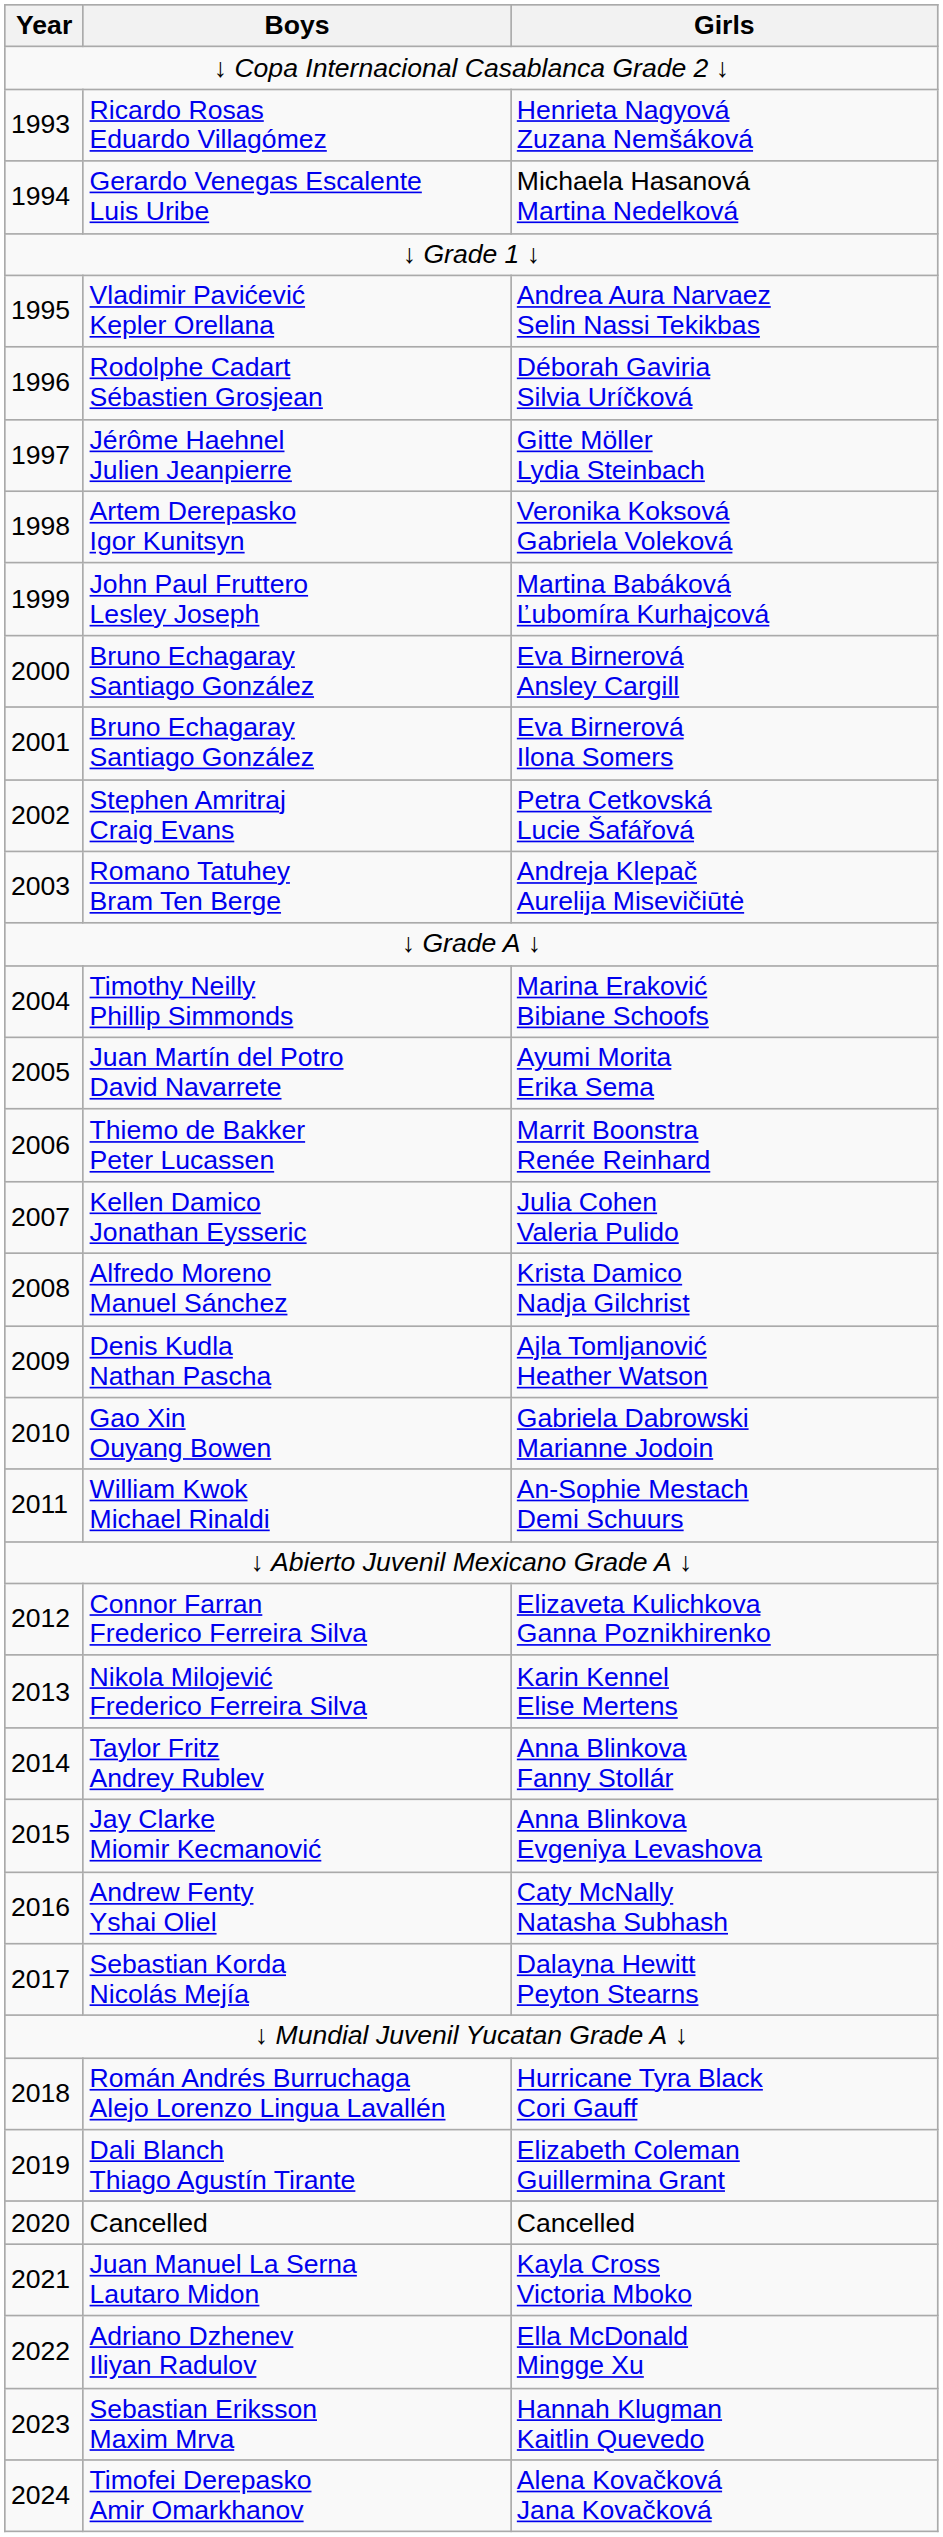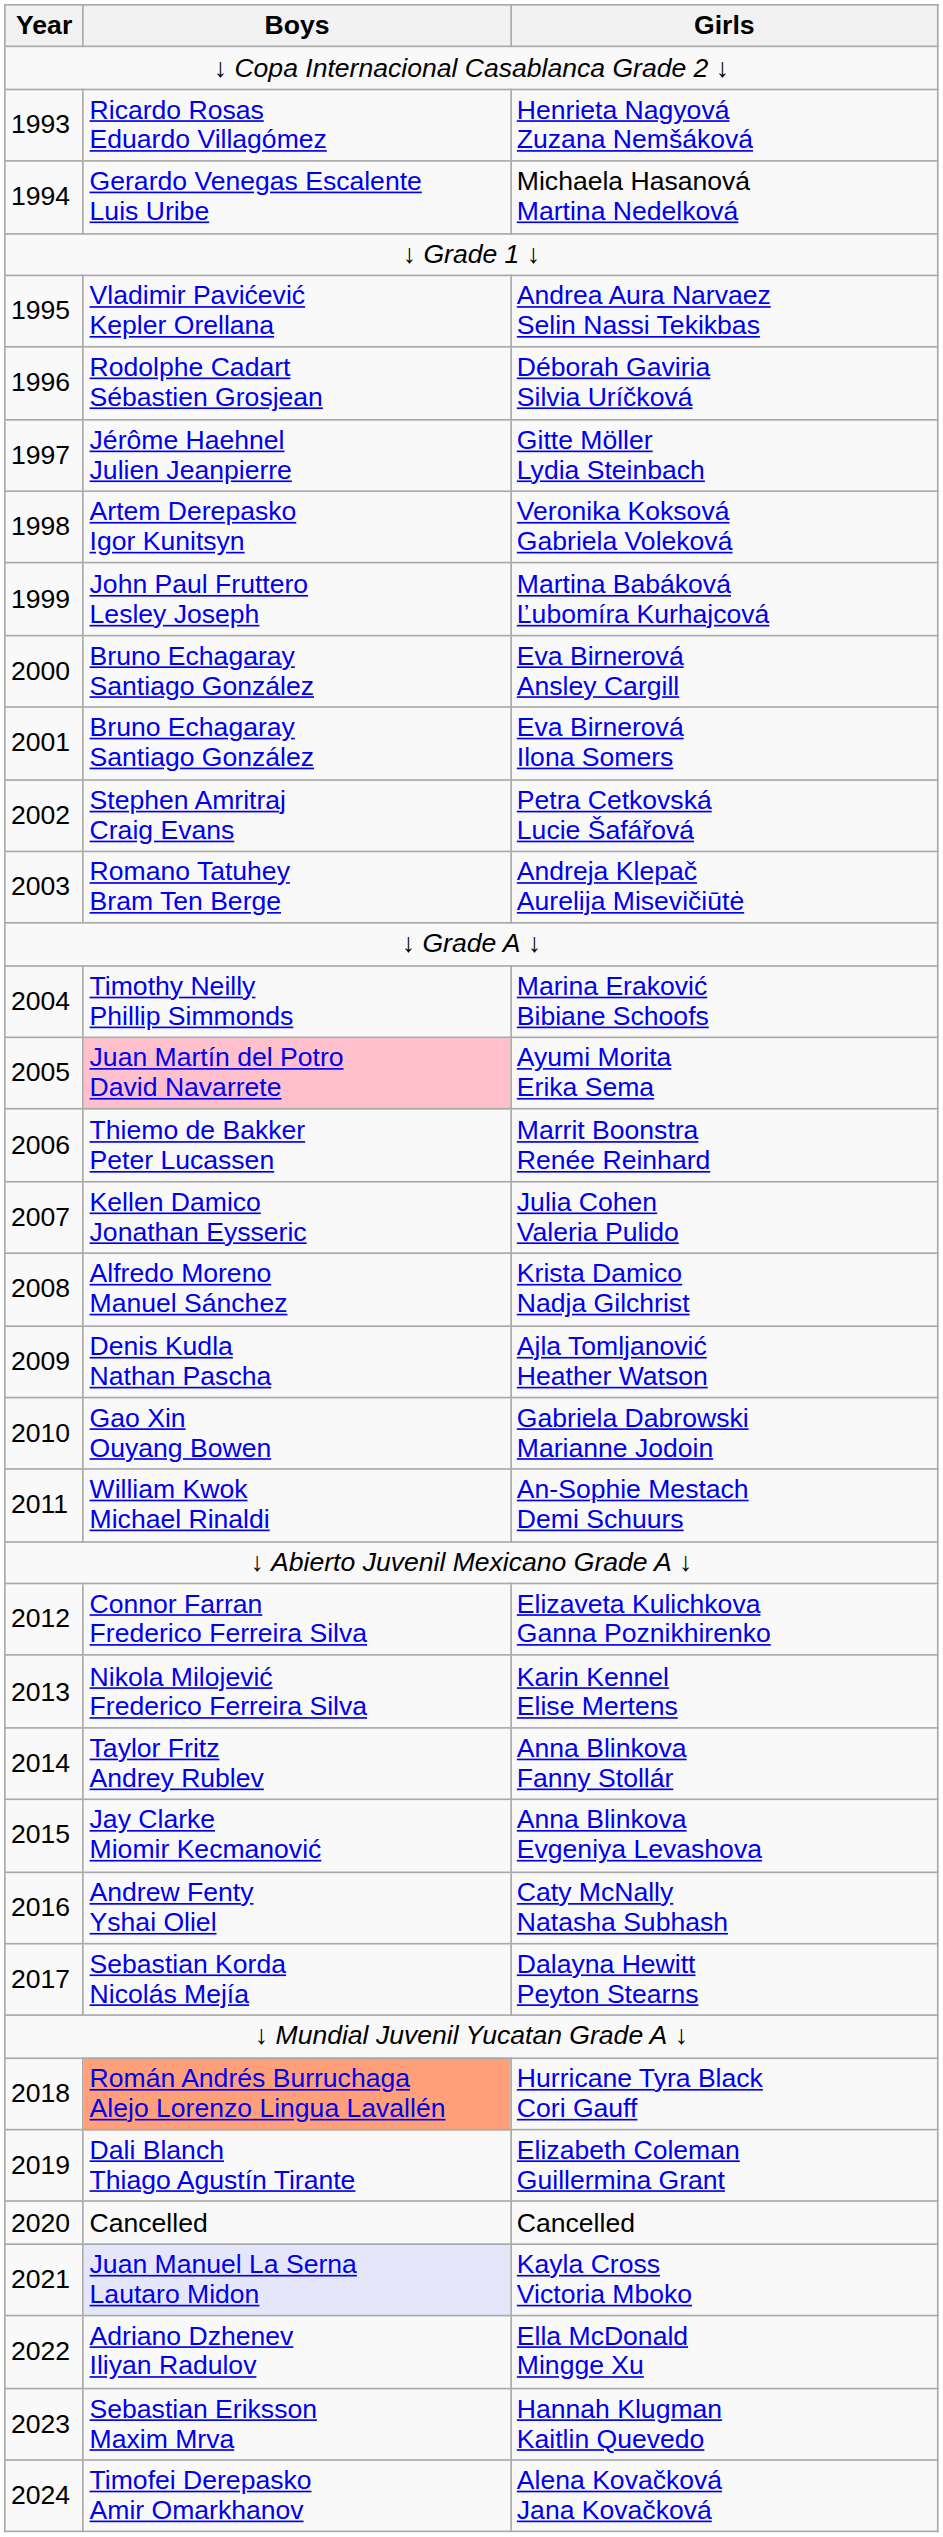(217, 1073) no background -> (217, 1073) pink background
(268, 2093) no background -> (268, 2093) lightsalmon background
(223, 2279) no background -> (223, 2279) lavender background
